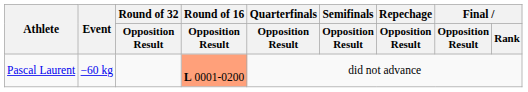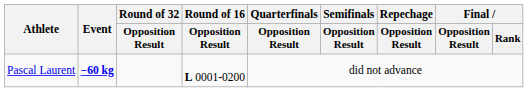(97, 70) normal -> (97, 70) bold
(214, 77) lightsalmon background -> (215, 77) no background
